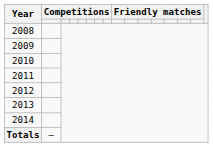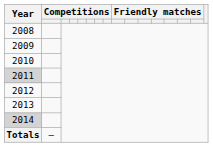(23, 75) no background -> (23, 75) lightgrey background
(23, 120) no background -> (23, 120) lightgrey background
